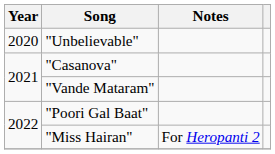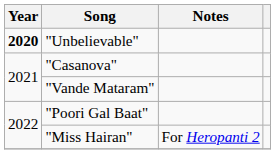(23, 40) normal -> (23, 40) bold
